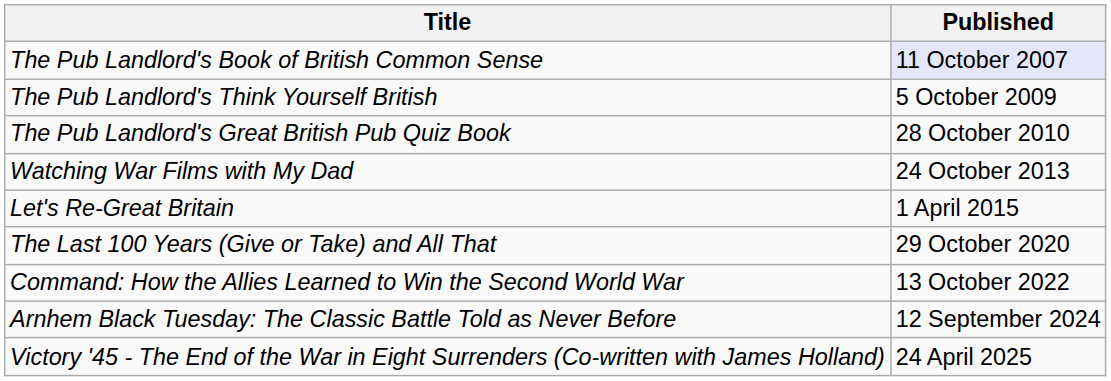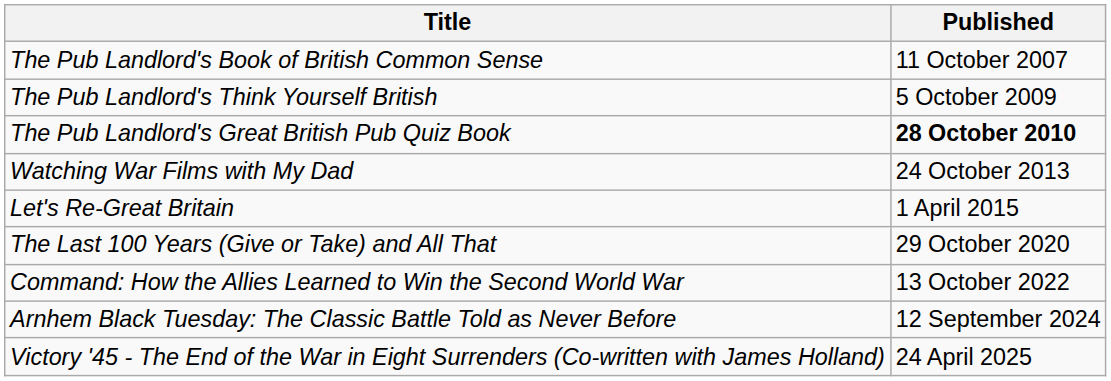(982, 60) lavender background -> (982, 60) no background
(983, 134) normal -> (986, 134) bold
